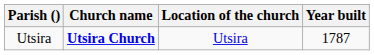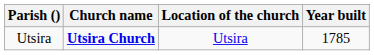(336, 38) 1787 -> (336, 38) 1785
